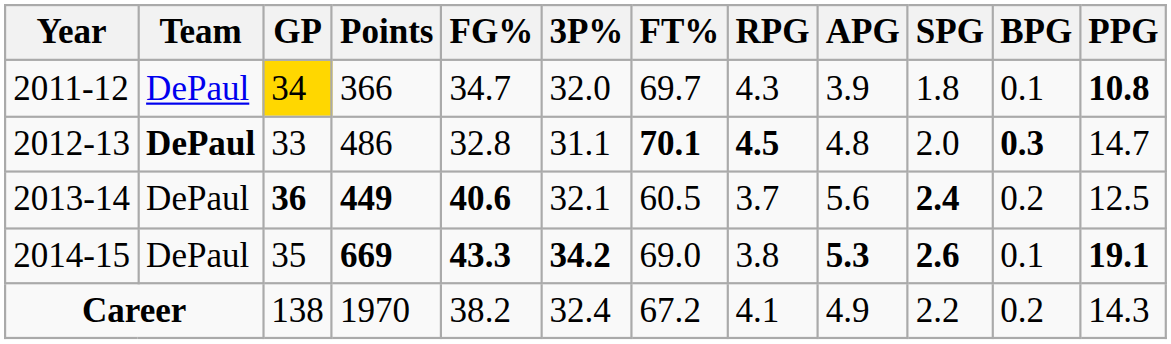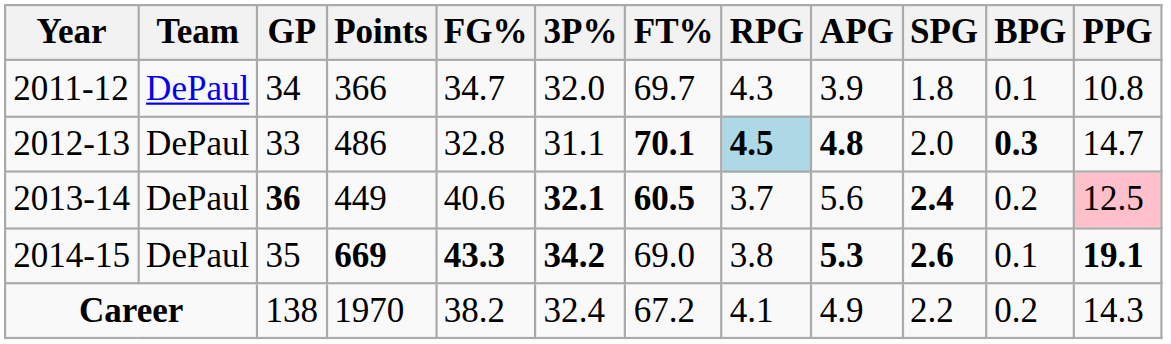(289, 87) gold background -> (283, 87) no background
(1119, 87) bold -> (1113, 87) normal
(201, 143) bold -> (198, 143) normal
(757, 143) no background -> (752, 143) lightblue background
(848, 143) normal -> (842, 143) bold
(366, 198) bold -> (360, 198) normal
(480, 198) bold -> (474, 198) normal
(580, 198) normal -> (574, 198) bold
(670, 198) normal -> (664, 198) bold
(1119, 198) no background -> (1113, 198) pink background
